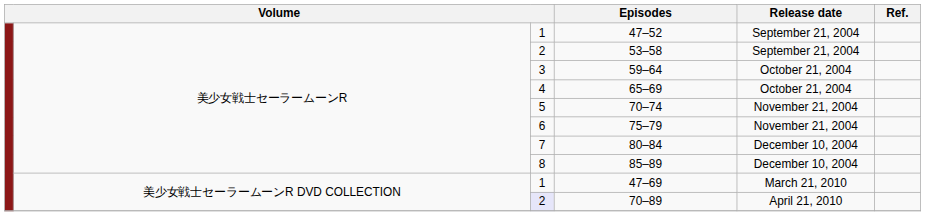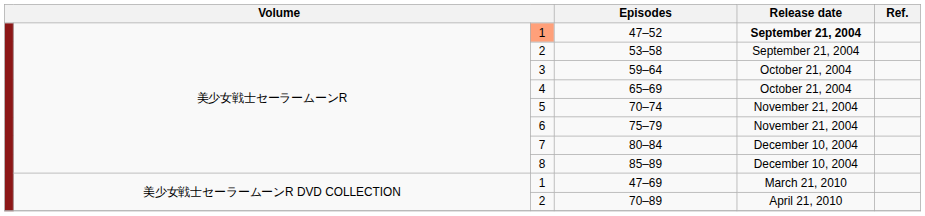(542, 32) no background -> (542, 32) lightsalmon background
(806, 32) normal -> (806, 32) bold
(542, 201) lavender background -> (542, 201) no background
